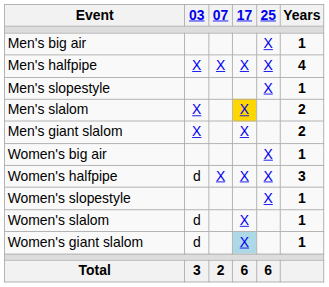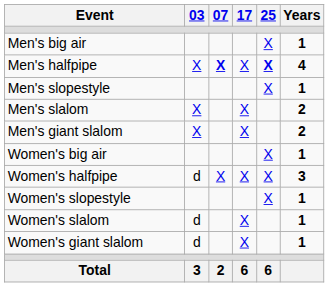(221, 66) normal -> (221, 66) bold
(268, 66) normal -> (268, 66) bold
(244, 110) gold background -> (244, 110) no background
(244, 242) lightblue background -> (244, 242) no background
